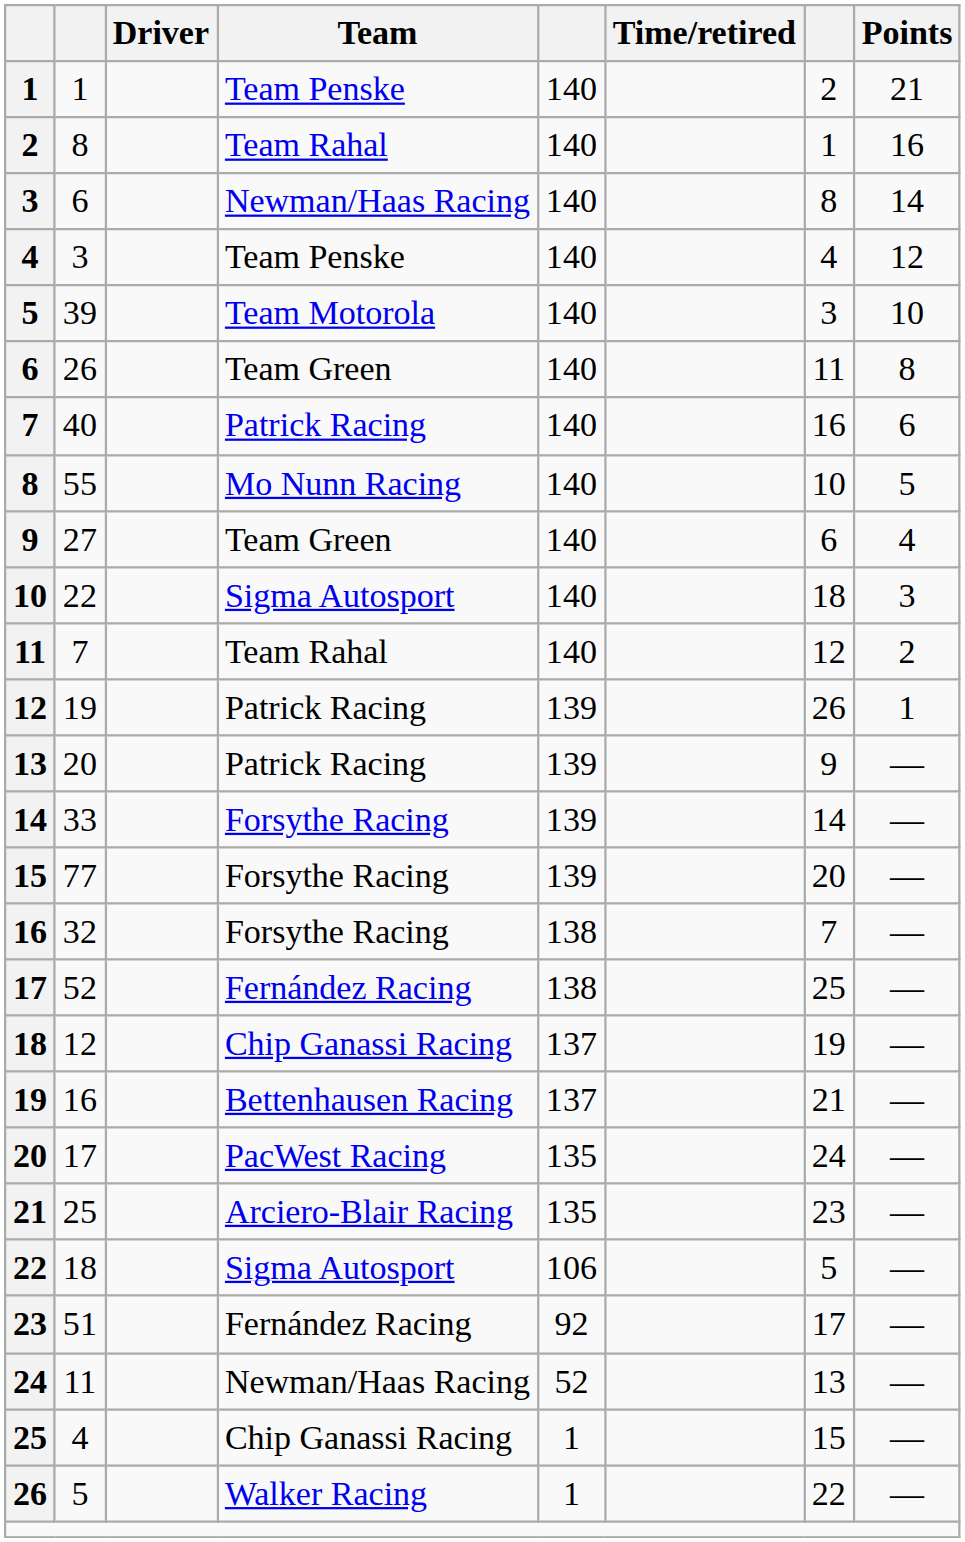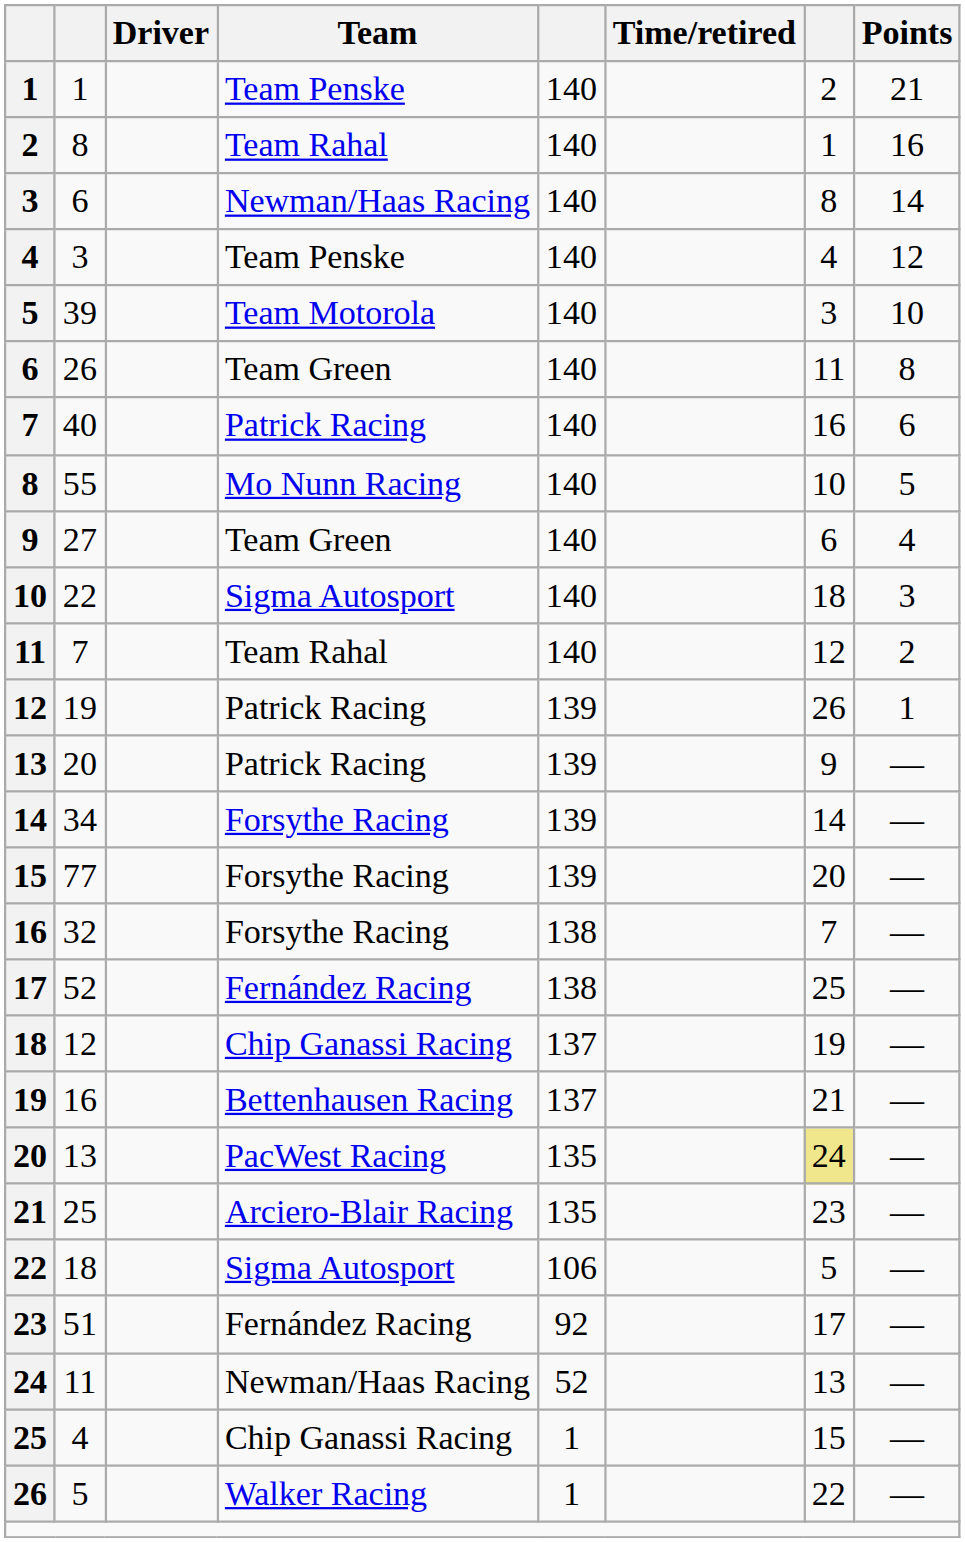(80, 818) 33 -> (80, 818) 34
(80, 1155) 17 -> (80, 1155) 13
(829, 1155) no background -> (829, 1155) khaki background
